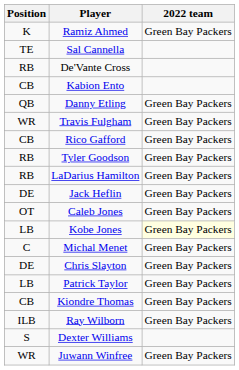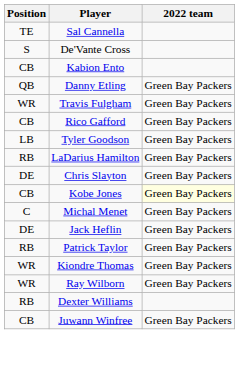- row: (95, 31)
(27, 67) RB -> (27, 49) S
(27, 157) RB -> (27, 139) LB
rows swapped: (95, 193) <-> (95, 265)
- row: (95, 211)
(27, 229) LB -> (27, 193) CB
(27, 283) LB -> (27, 247) RB
(27, 301) CB -> (27, 265) WR
(27, 319) ILB -> (27, 283) WR
(27, 337) S -> (27, 301) RB
(27, 355) WR -> (27, 319) CB
